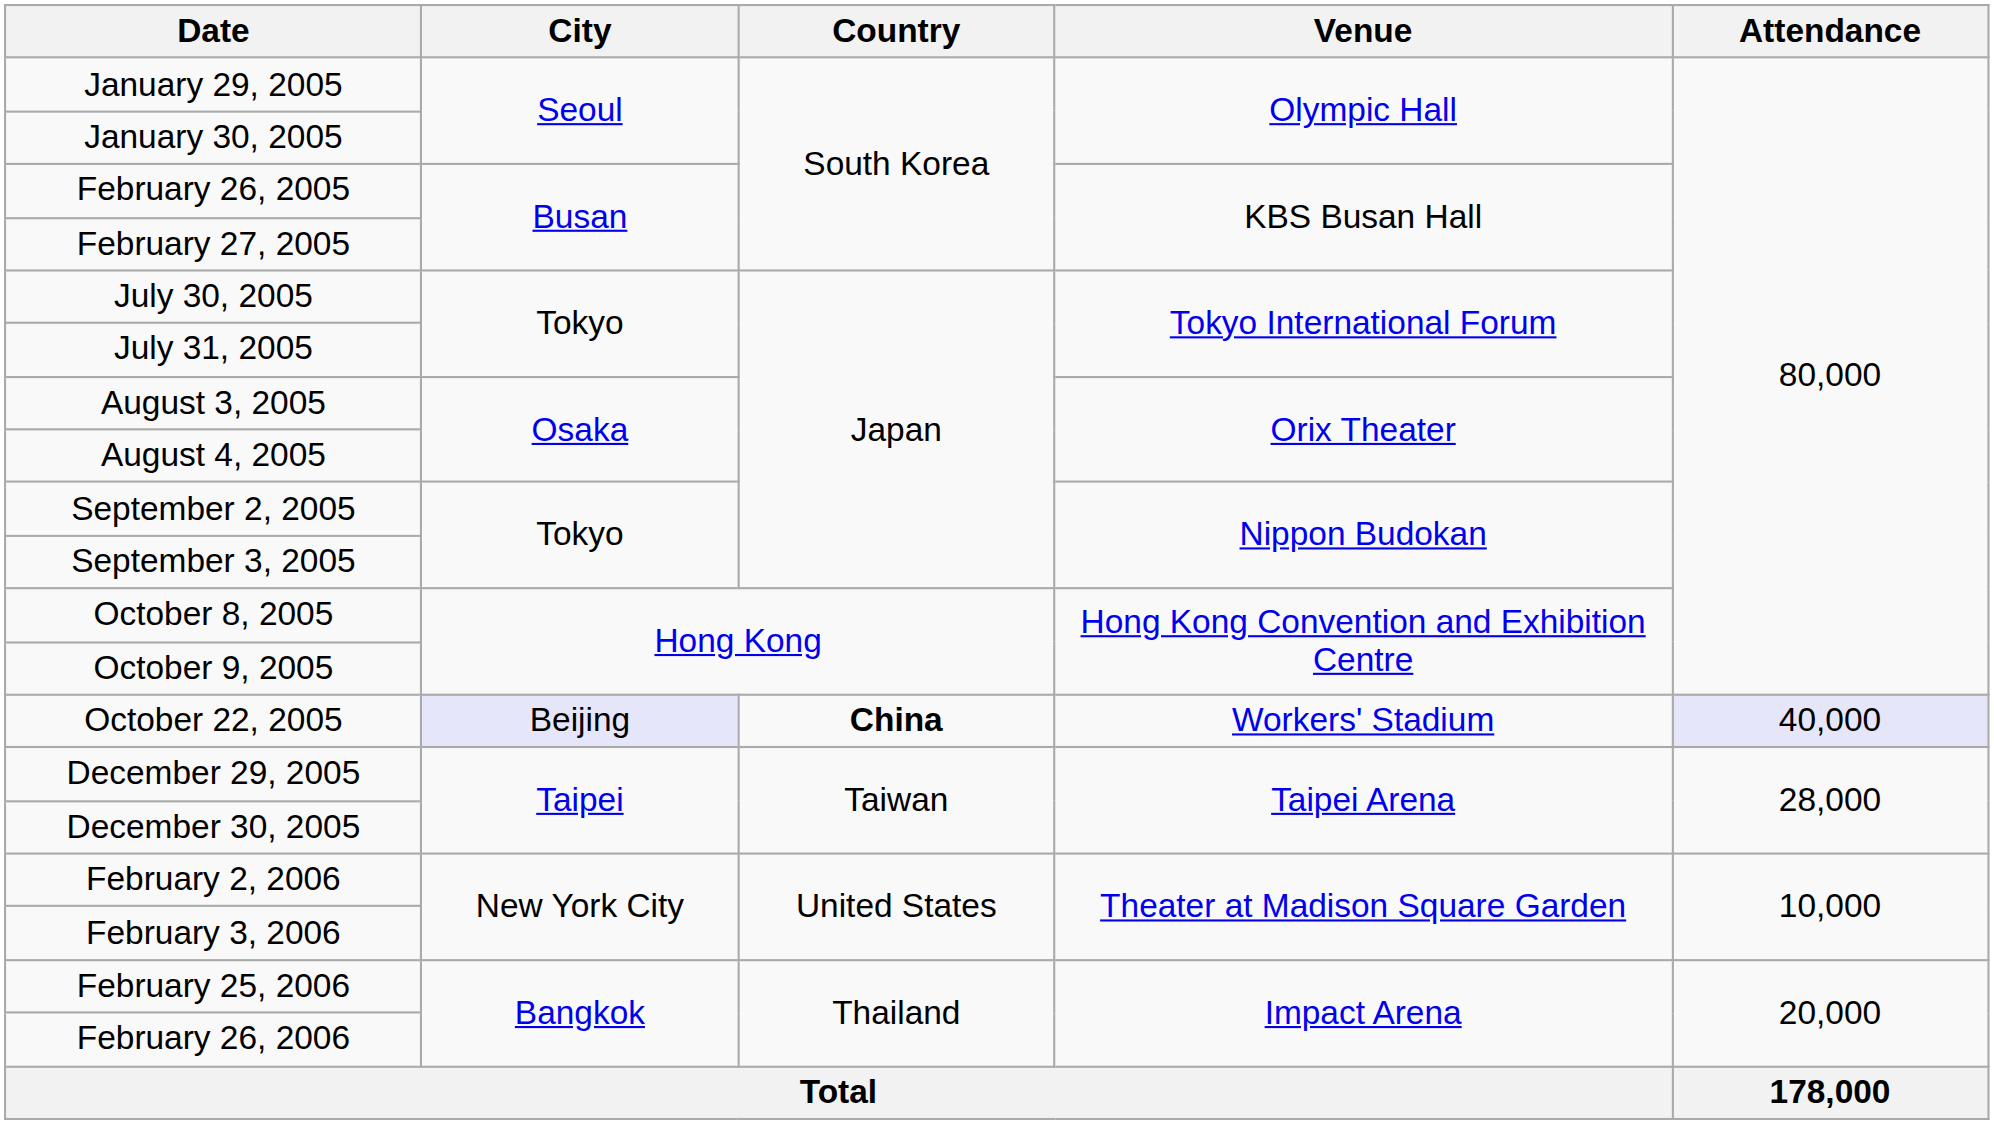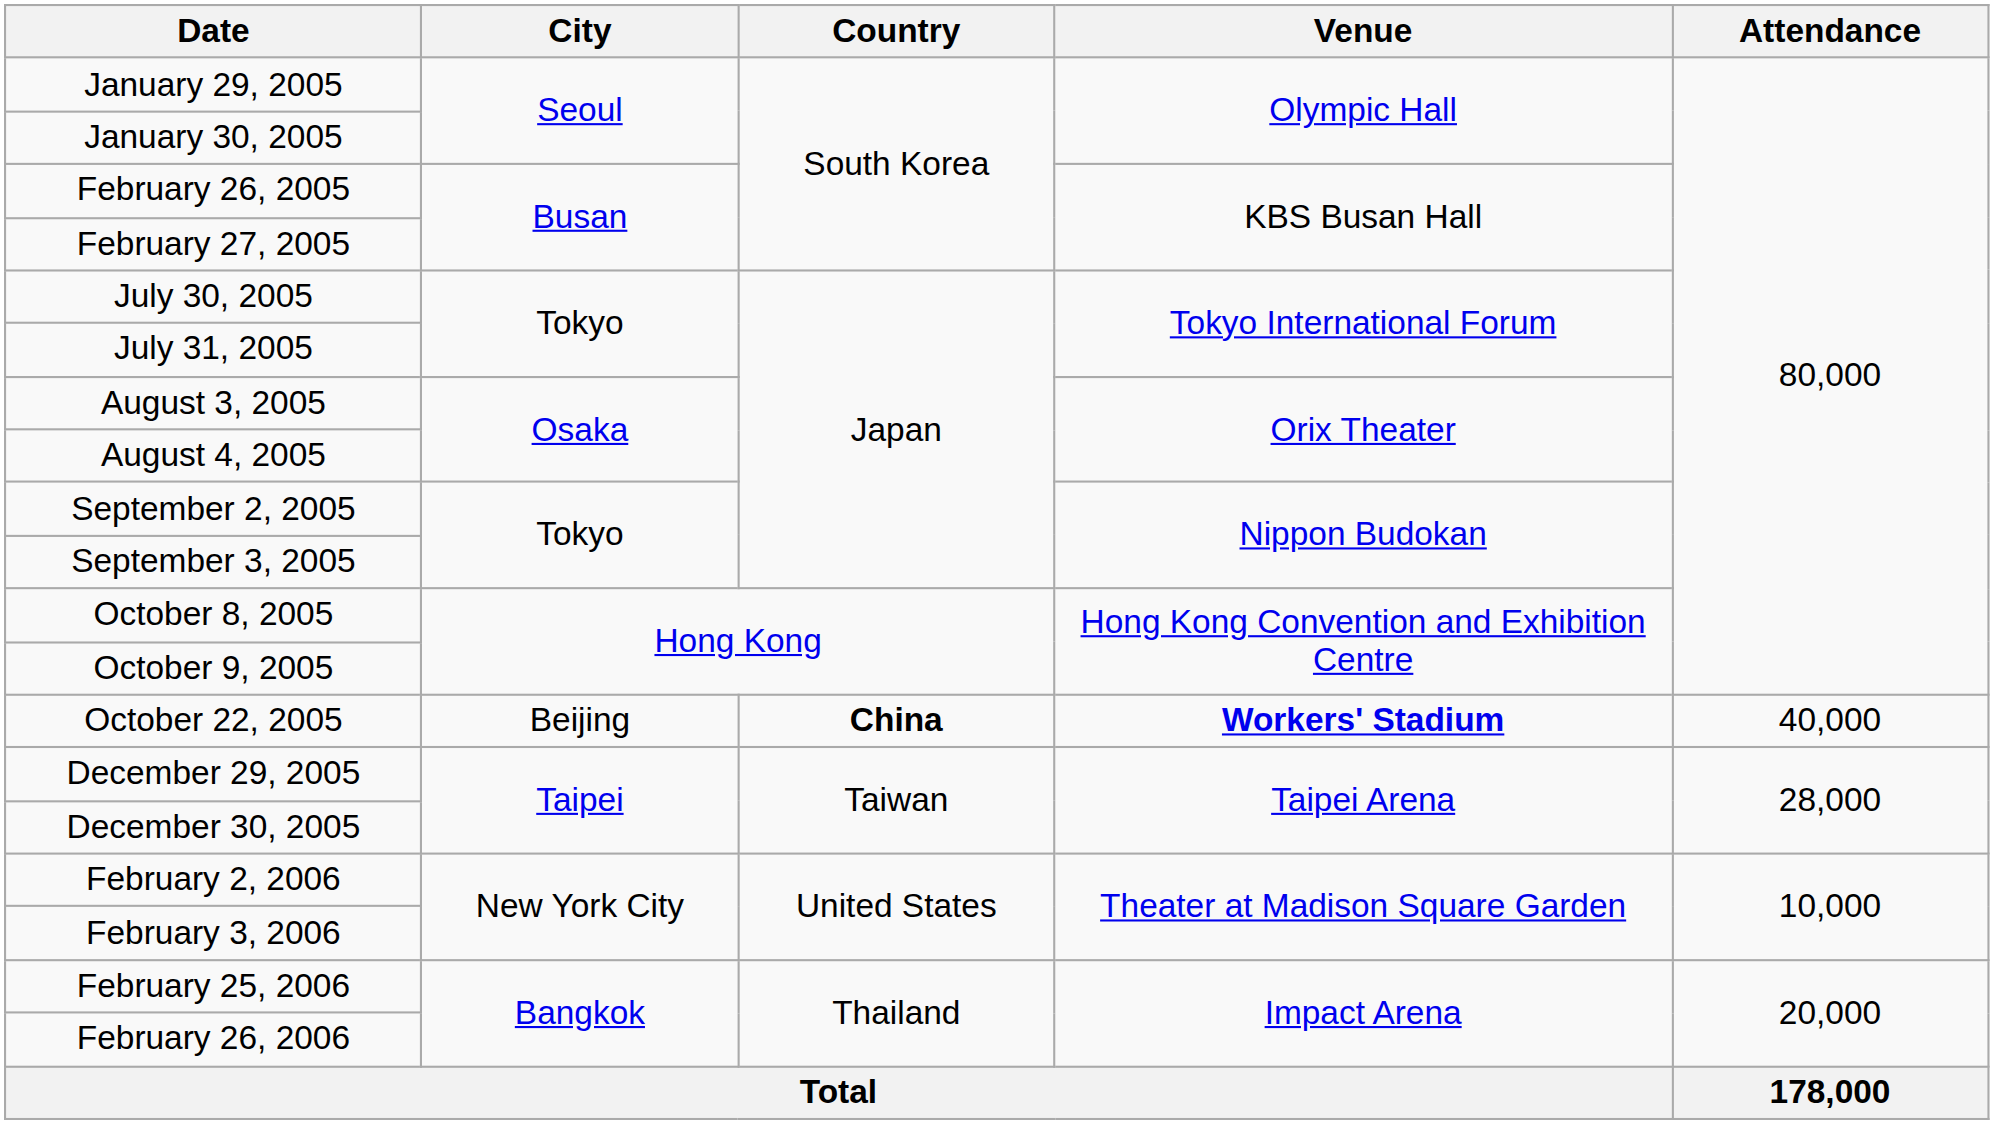(580, 720) lavender background -> (580, 720) no background
(1363, 720) normal -> (1363, 720) bold
(1830, 720) lavender background -> (1830, 720) no background
